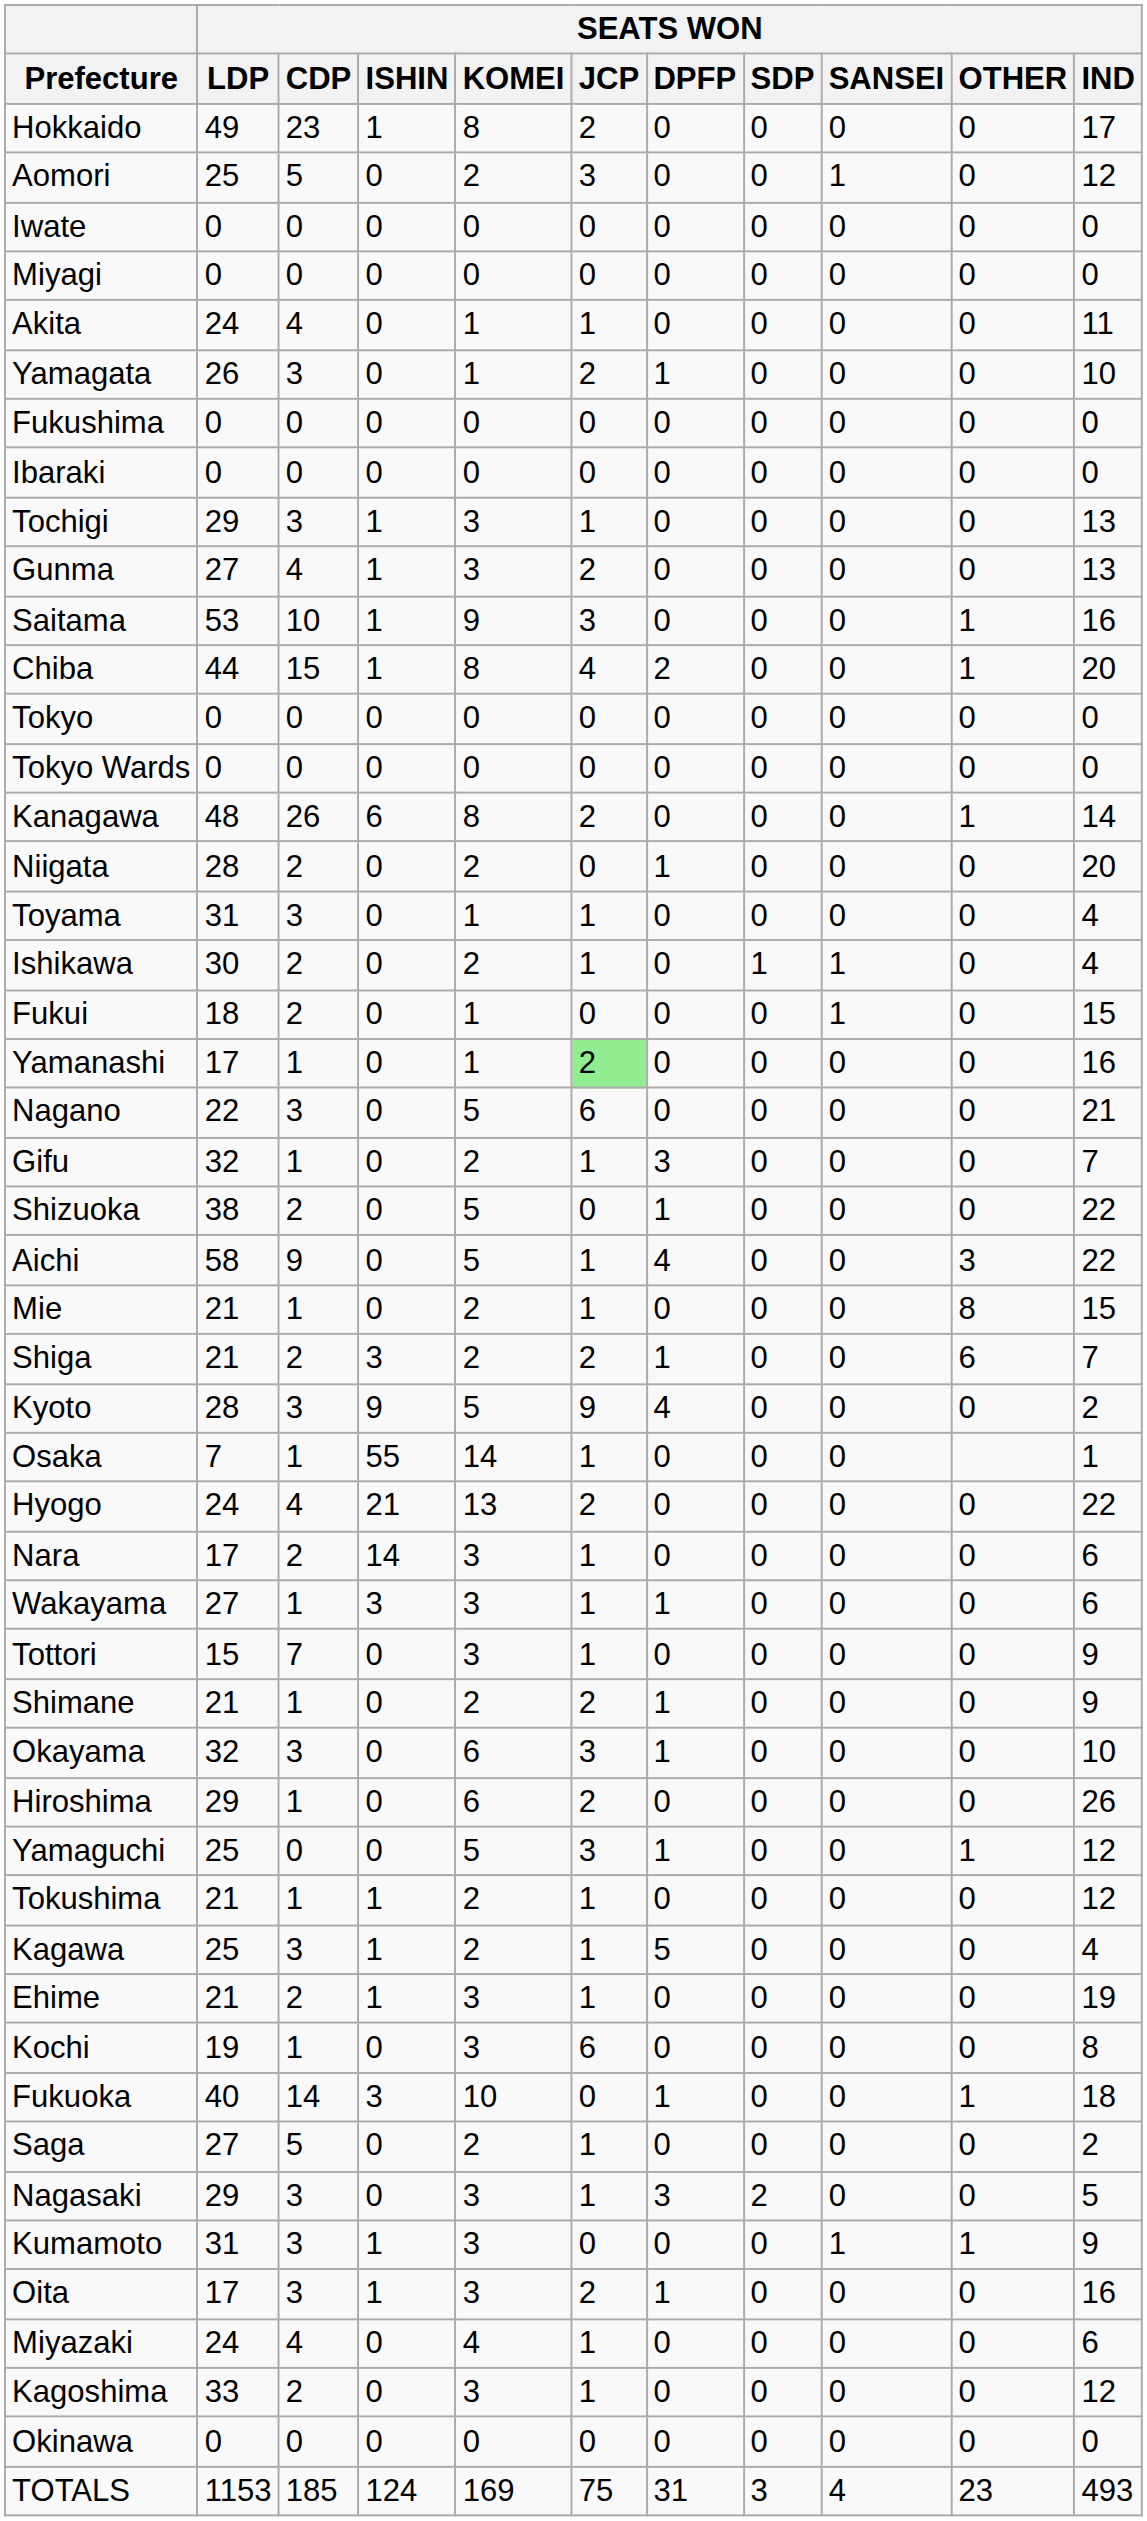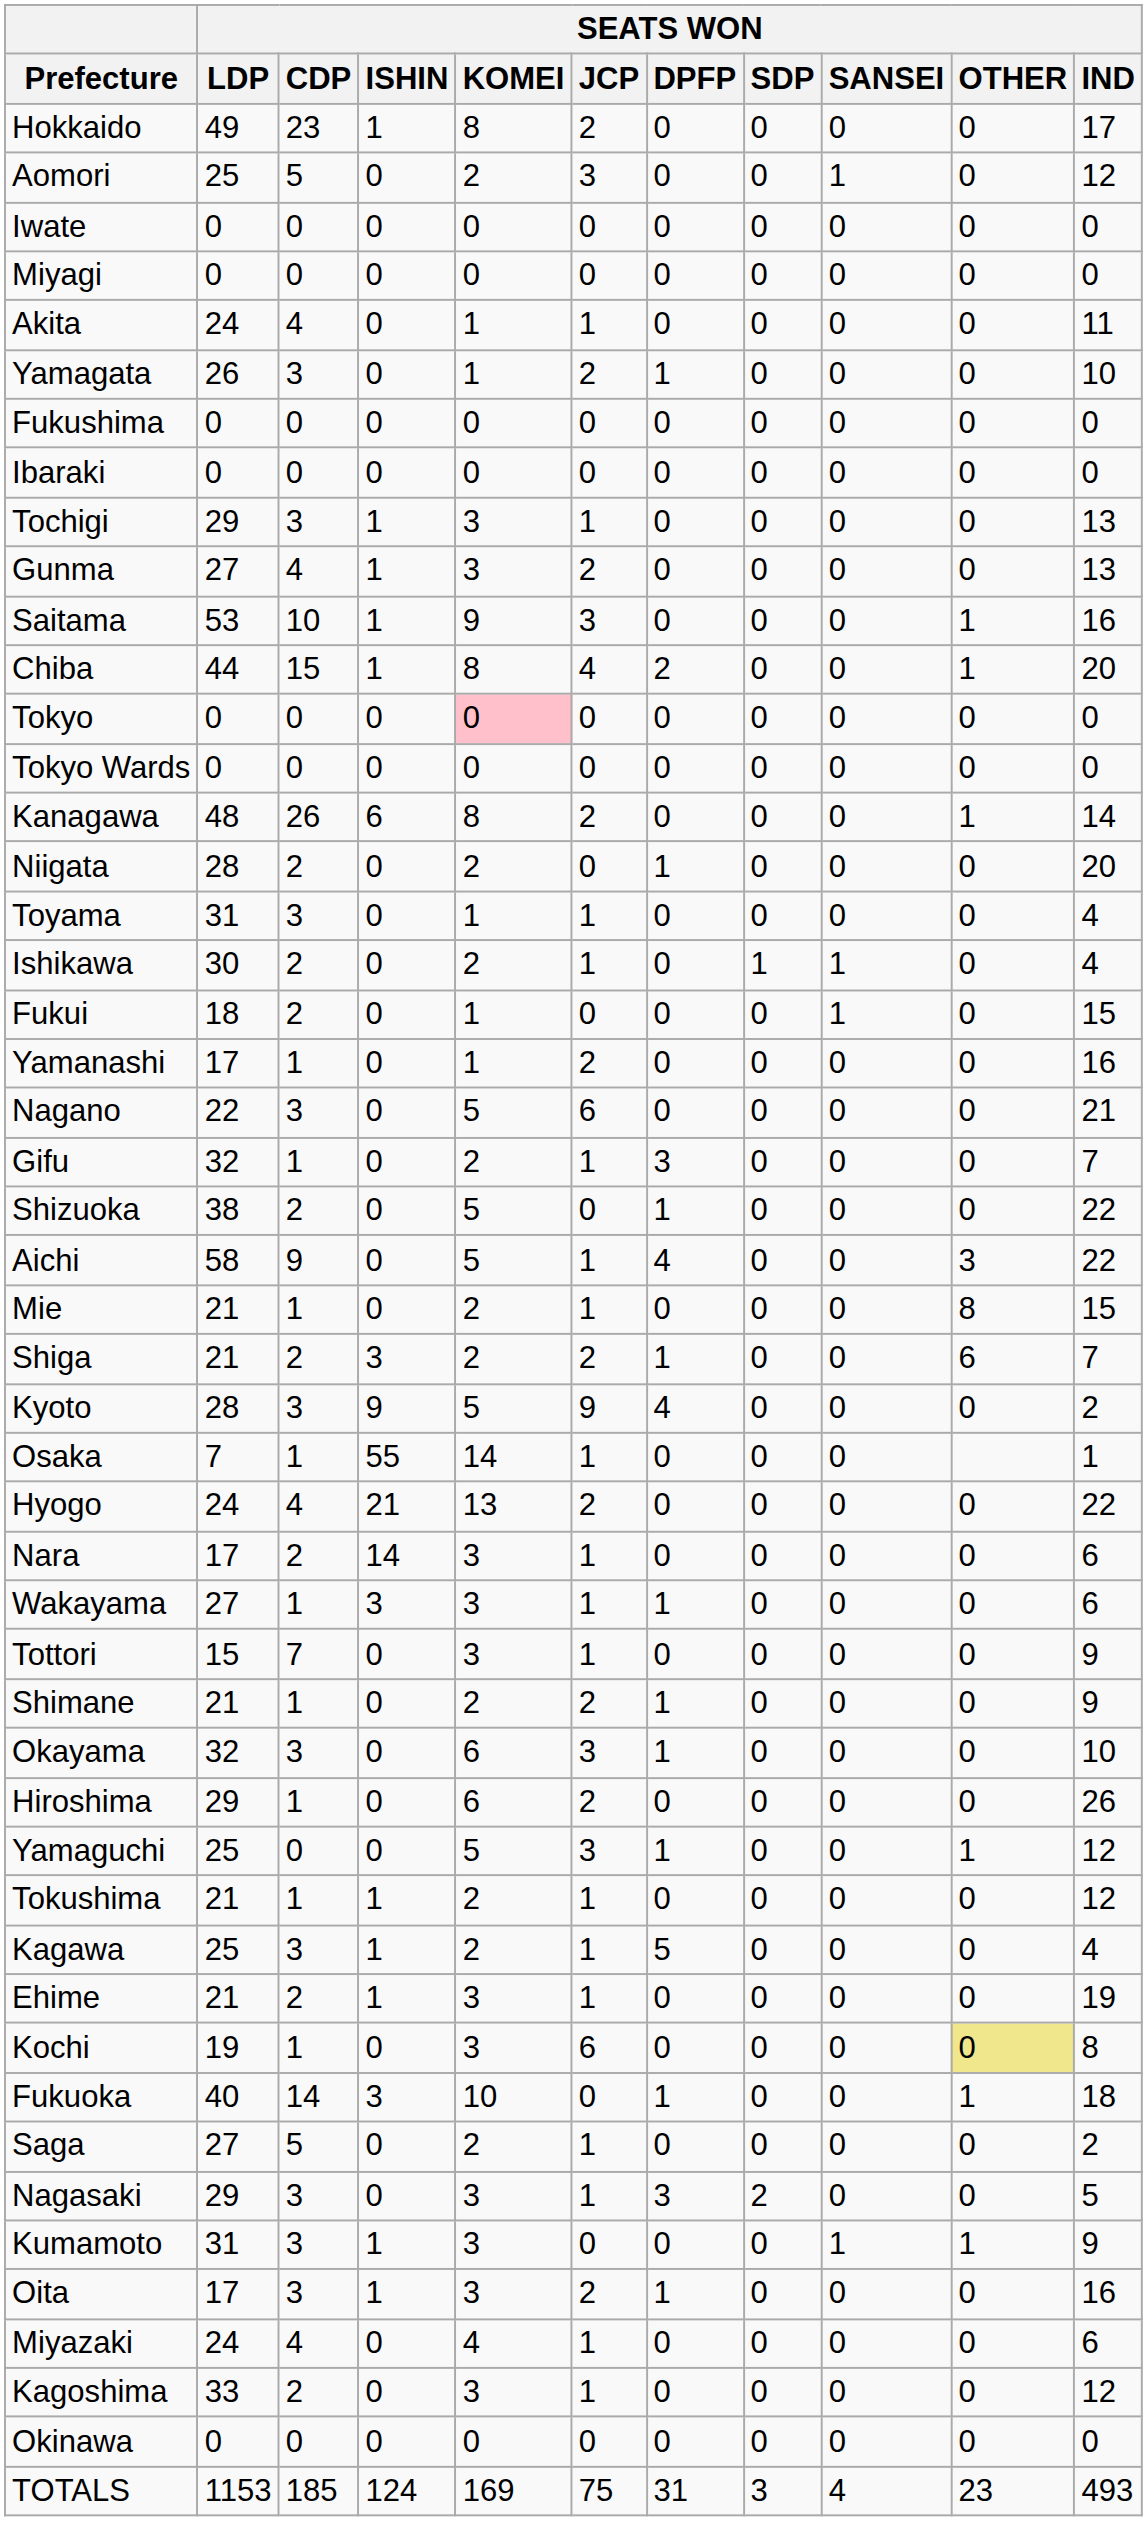(471, 718) no background -> (471, 718) pink background
(587, 1062) lightgreen background -> (587, 1062) no background
(967, 2047) no background -> (967, 2047) khaki background
